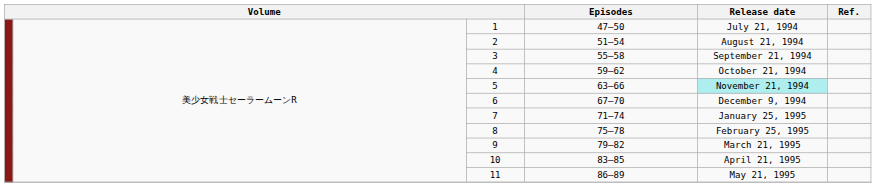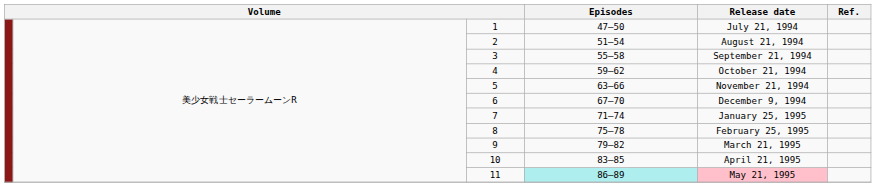(762, 86) paleturquoise background -> (762, 86) no background
(611, 175) no background -> (611, 175) paleturquoise background
(762, 175) no background -> (762, 175) pink background
